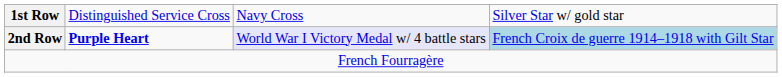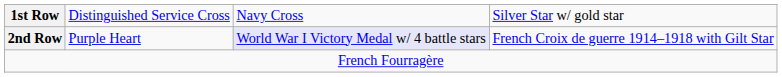(109, 38) bold -> (105, 38) normal
(633, 38) lightblue background -> (633, 38) no background
